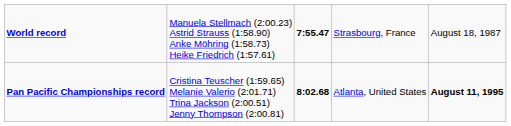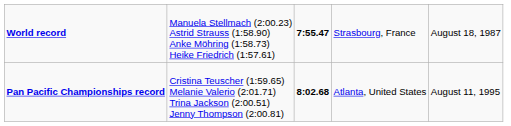(467, 92) bold -> (465, 92) normal
